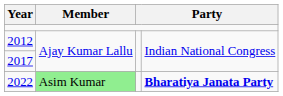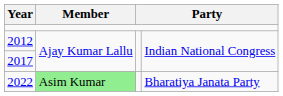(209, 81) bold -> (202, 81) normal
